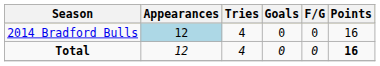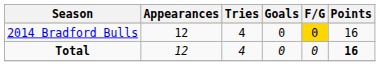(181, 32) lightblue background -> (181, 32) no background
(315, 32) no background -> (315, 32) gold background
